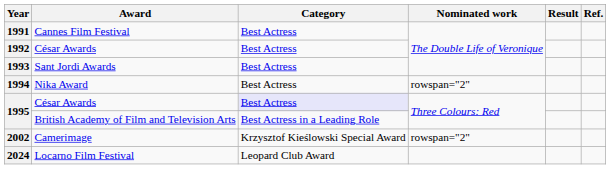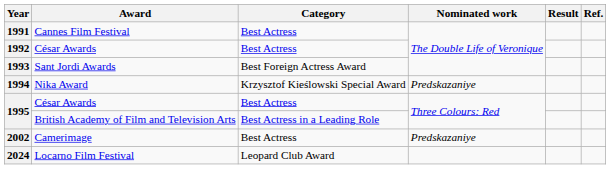(269, 66) Best Actress -> (303, 66) Best Foreign Actress Award
(269, 84) Best Actress -> (323, 84) Krzysztof Kieślowski Special Award
(440, 84) rowspan="2" -> (443, 84) Predskazaniye
(269, 102) lavender background -> (269, 102) no background
(323, 137) Krzysztof Kieślowski Special Award -> (269, 137) Best Actress
(440, 137) rowspan="2" -> (443, 137) Predskazaniye
